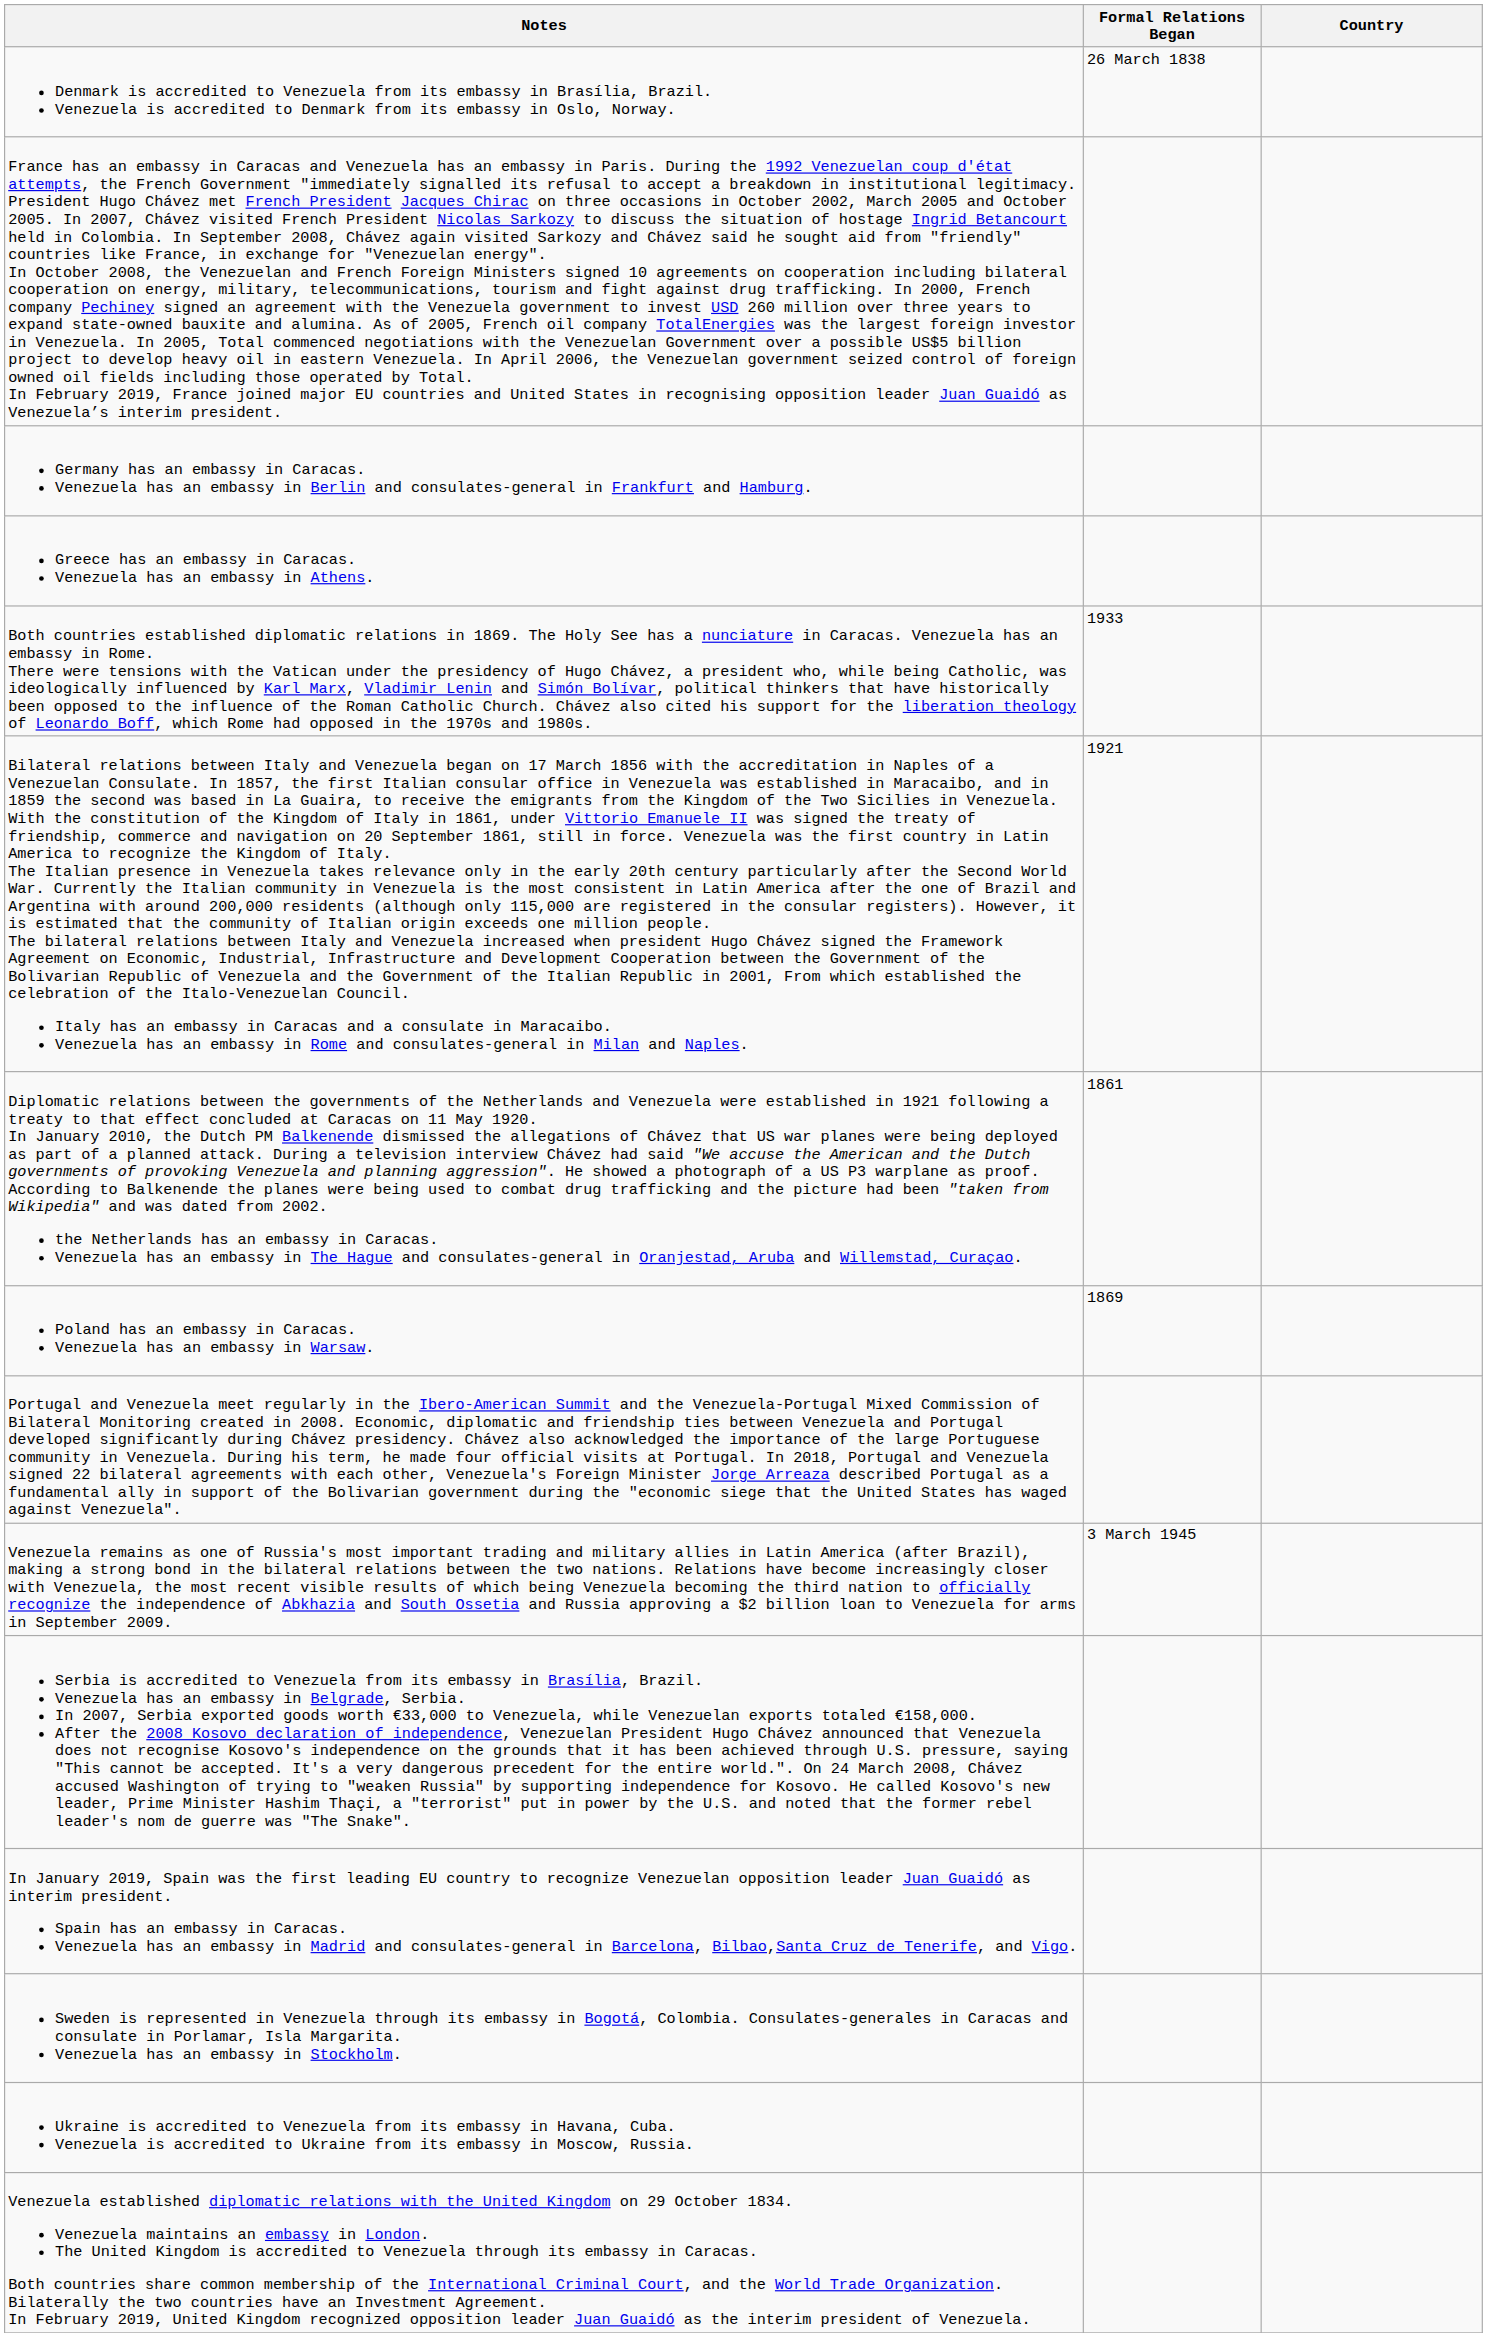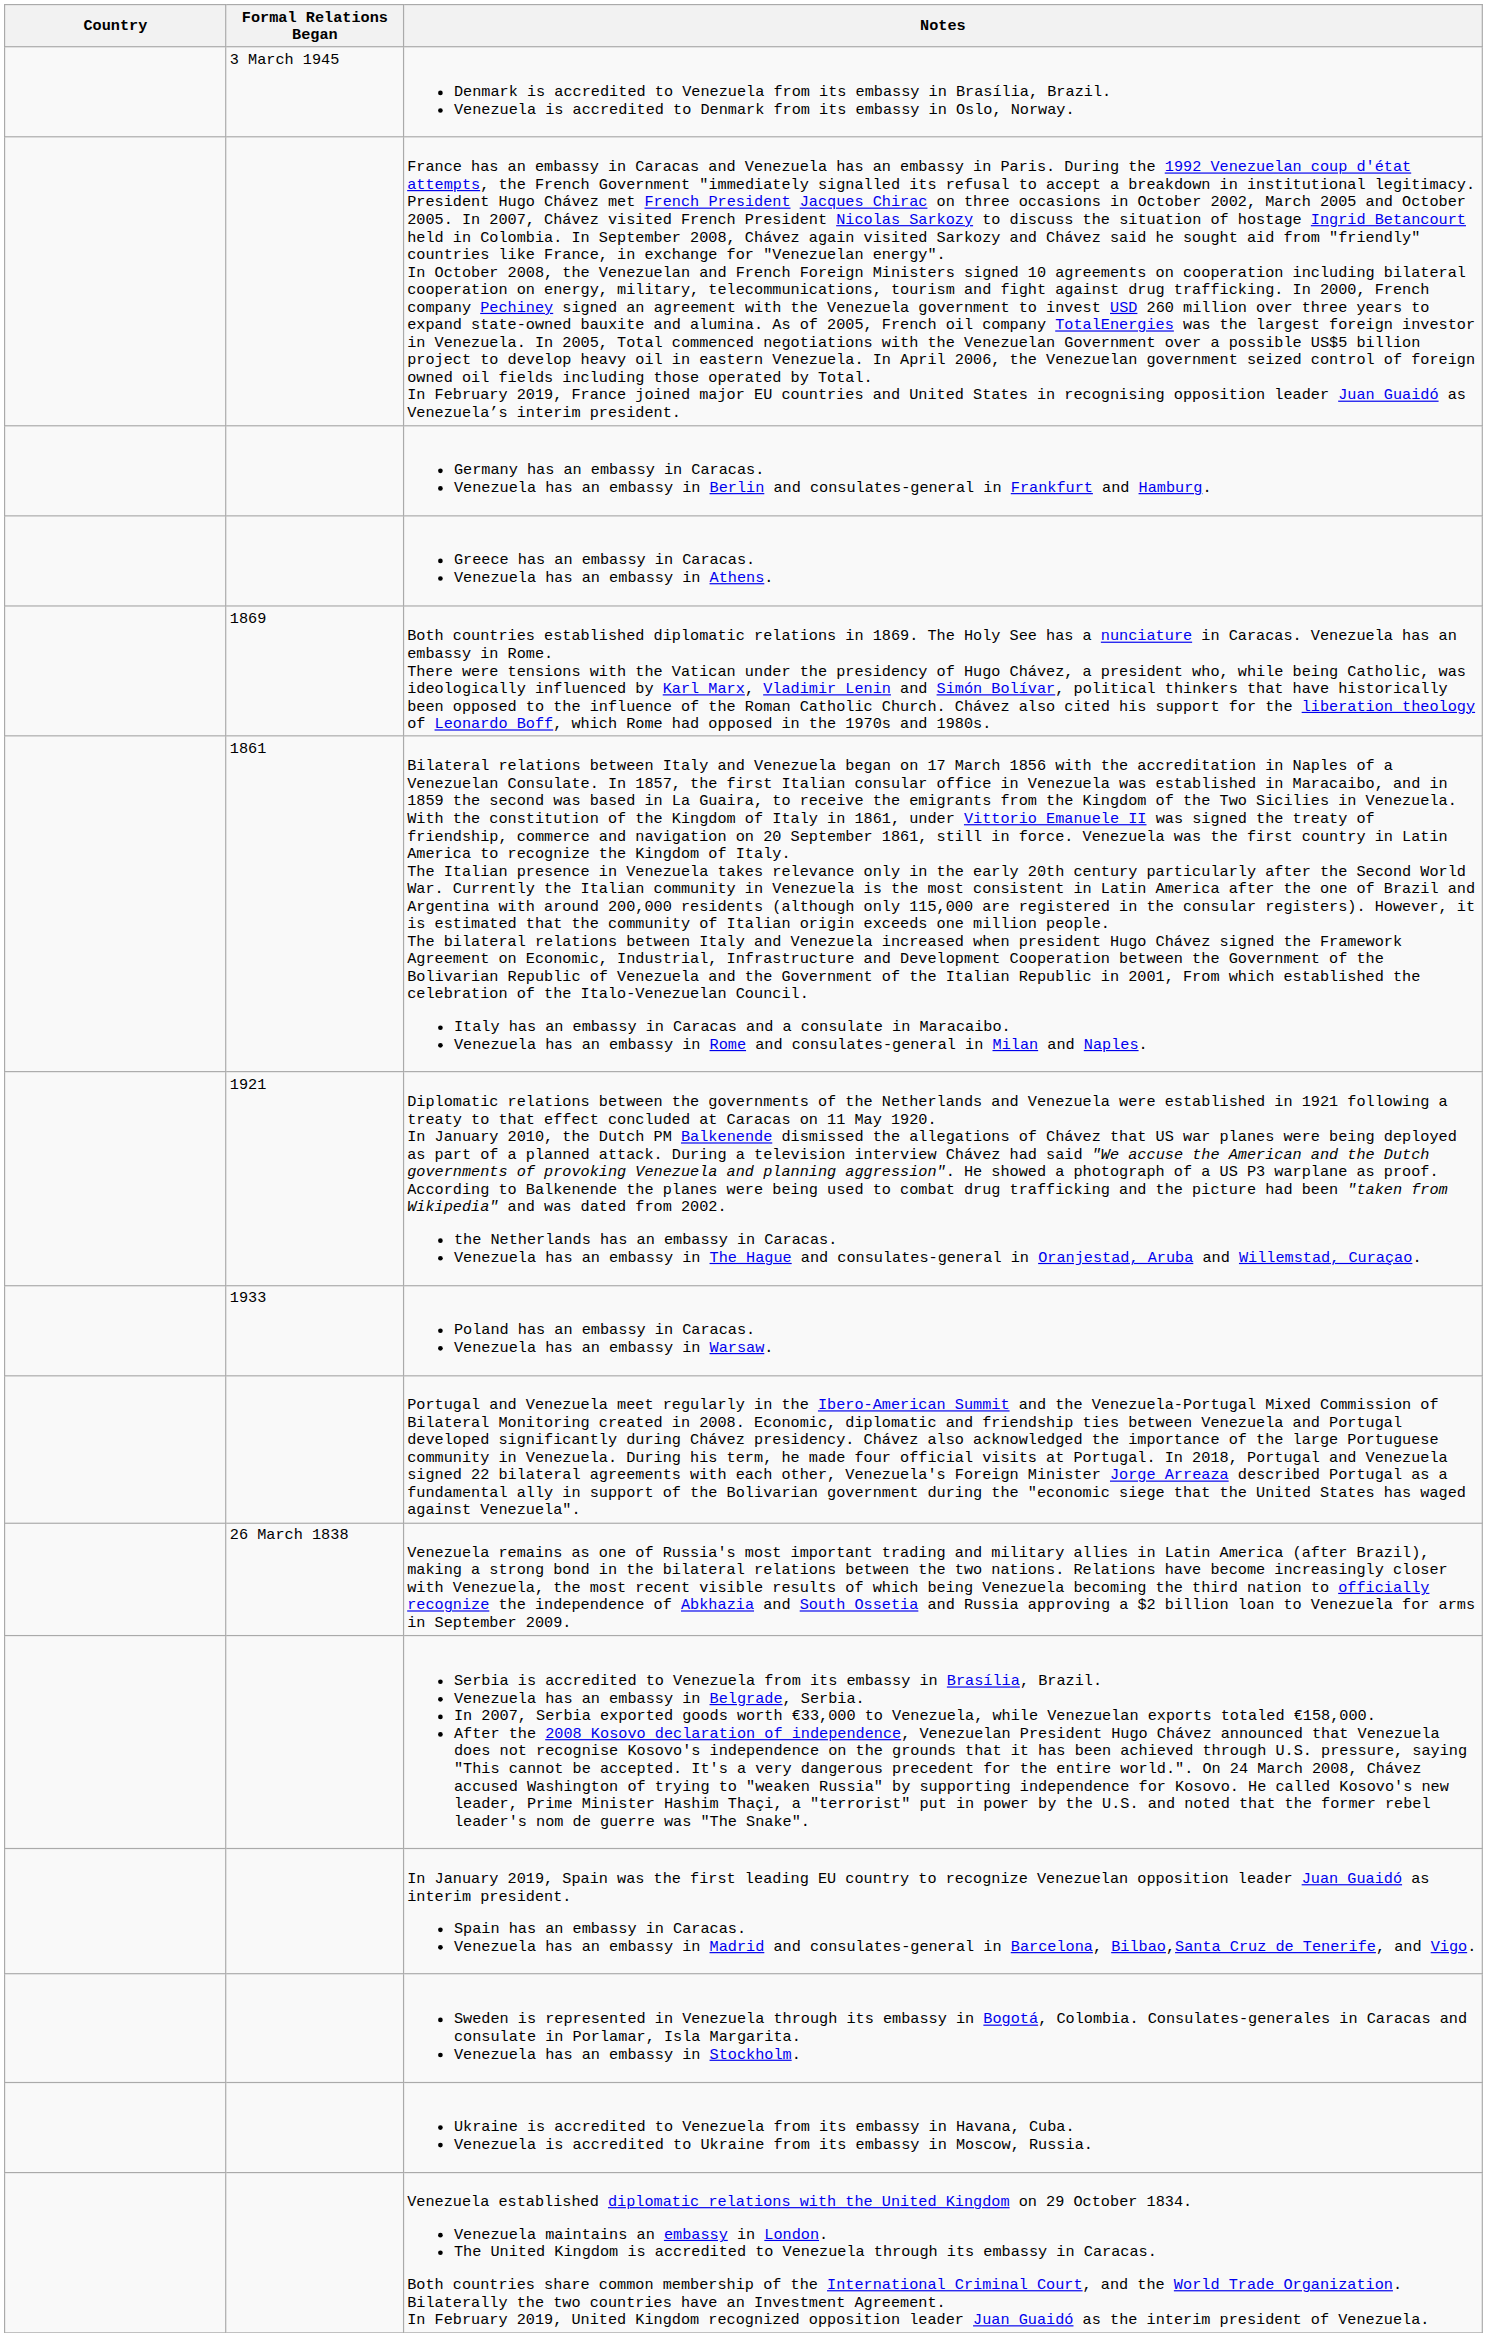columns swapped: (1371, 26) <-> (544, 26)
(1146, 59) 26 March 1838 -> (285, 59) 3 March 1945
(1105, 618) 1933 -> (248, 618) 1869
(1105, 748) 1921 -> (248, 748) 1861
(1105, 1084) 1861 -> (248, 1084) 1921
(1105, 1298) 1869 -> (248, 1298) 1933
(1142, 1535) 3 March 1945 -> (289, 1535) 26 March 1838
